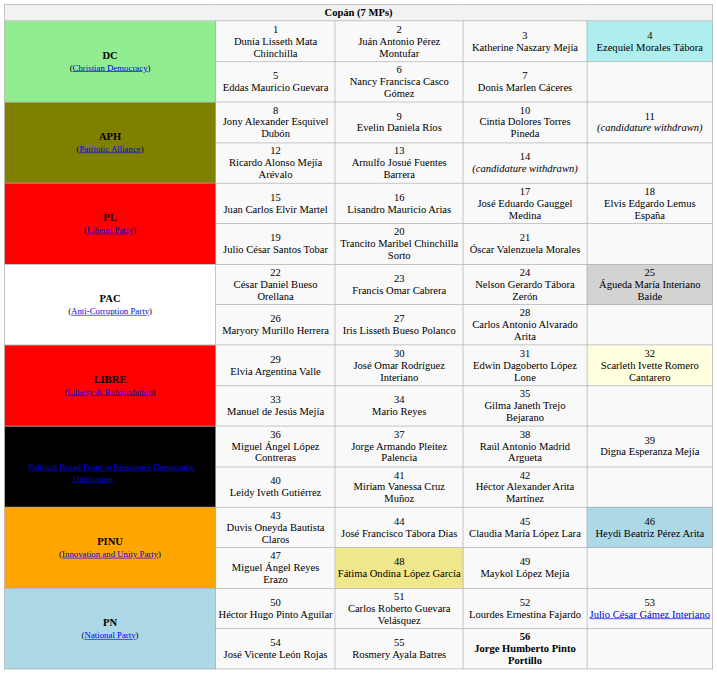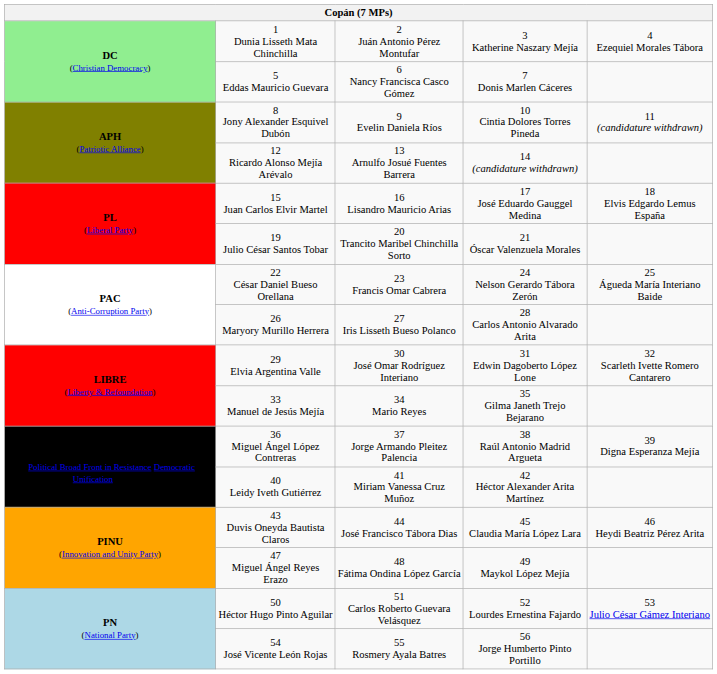(650, 41) paleturquoise background -> (650, 41) no background
(650, 284) lightgrey background -> (650, 284) no background
(650, 365) lightyellow background -> (650, 365) no background
(650, 527) lightblue background -> (650, 527) no background
(399, 568) khaki background -> (399, 568) no background
(525, 649) bold -> (525, 649) normal
